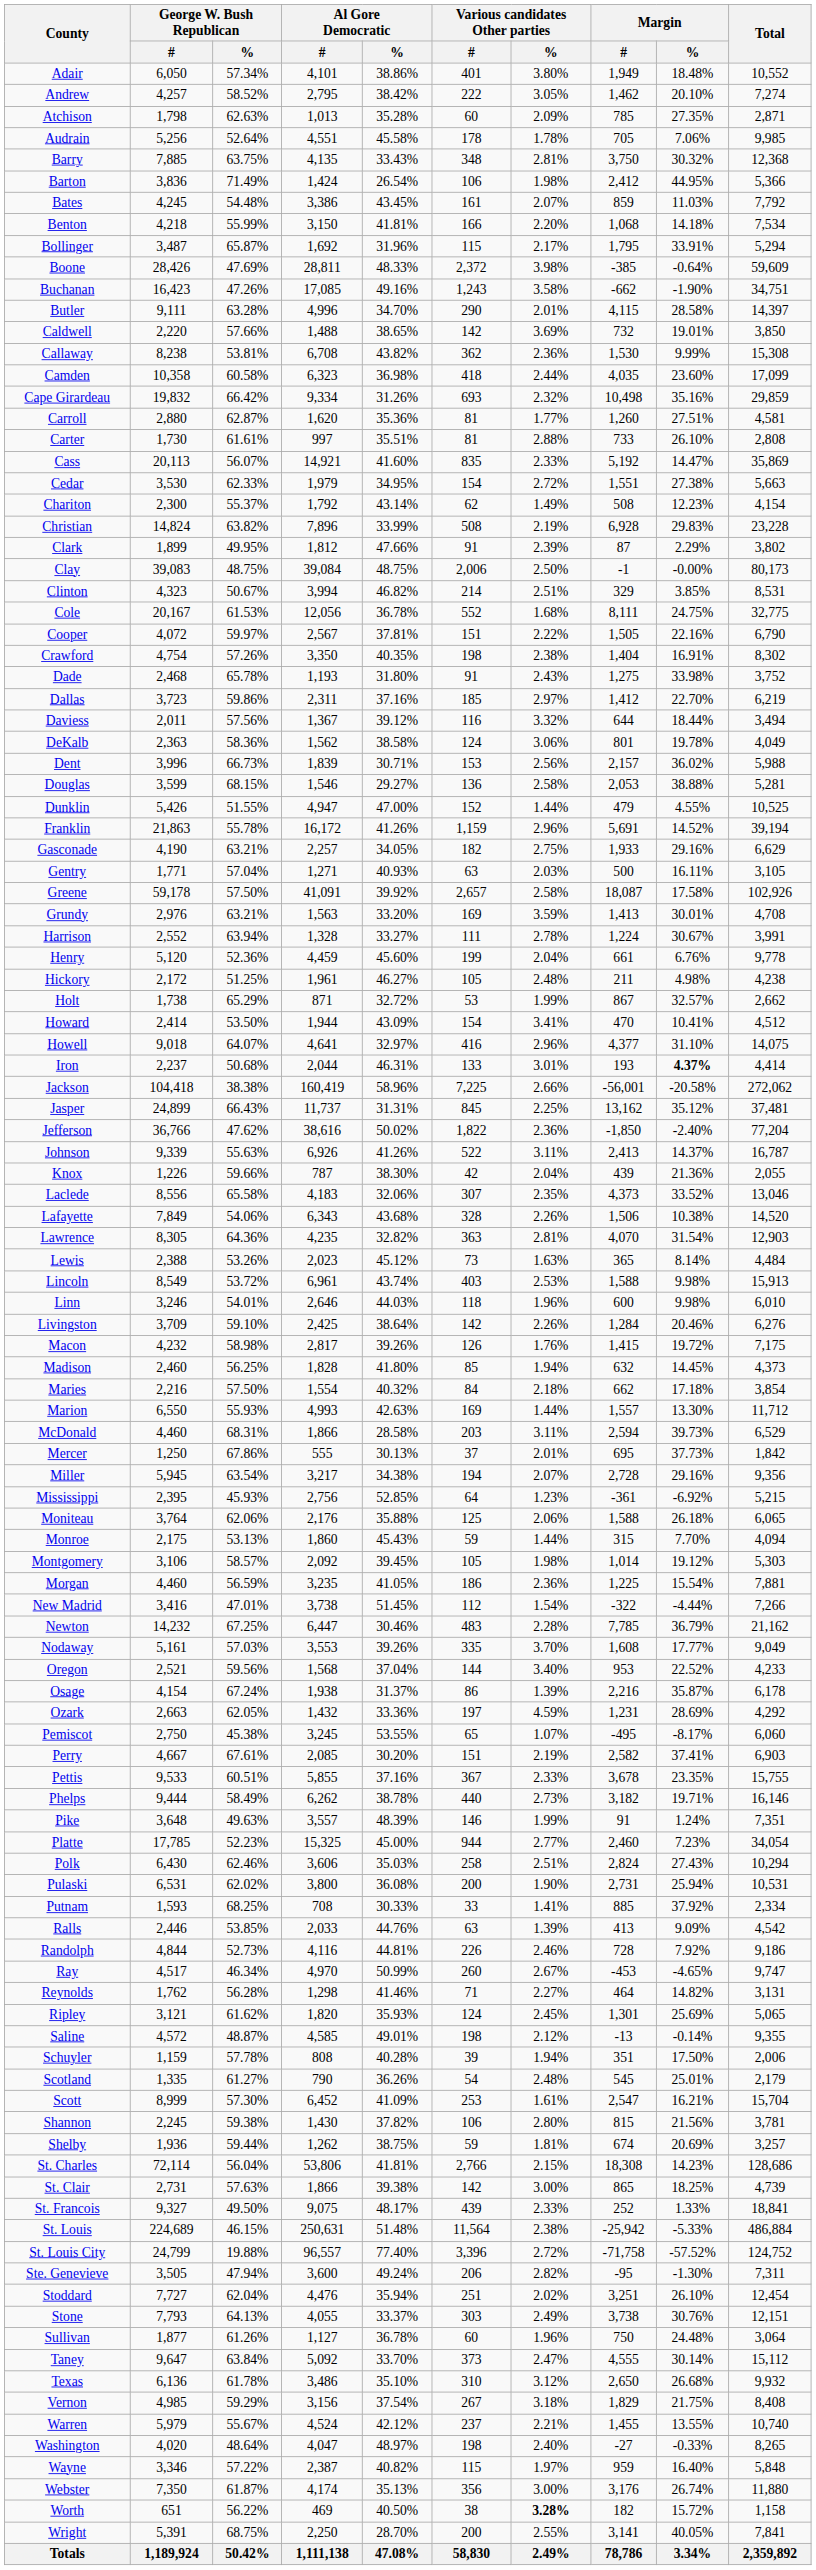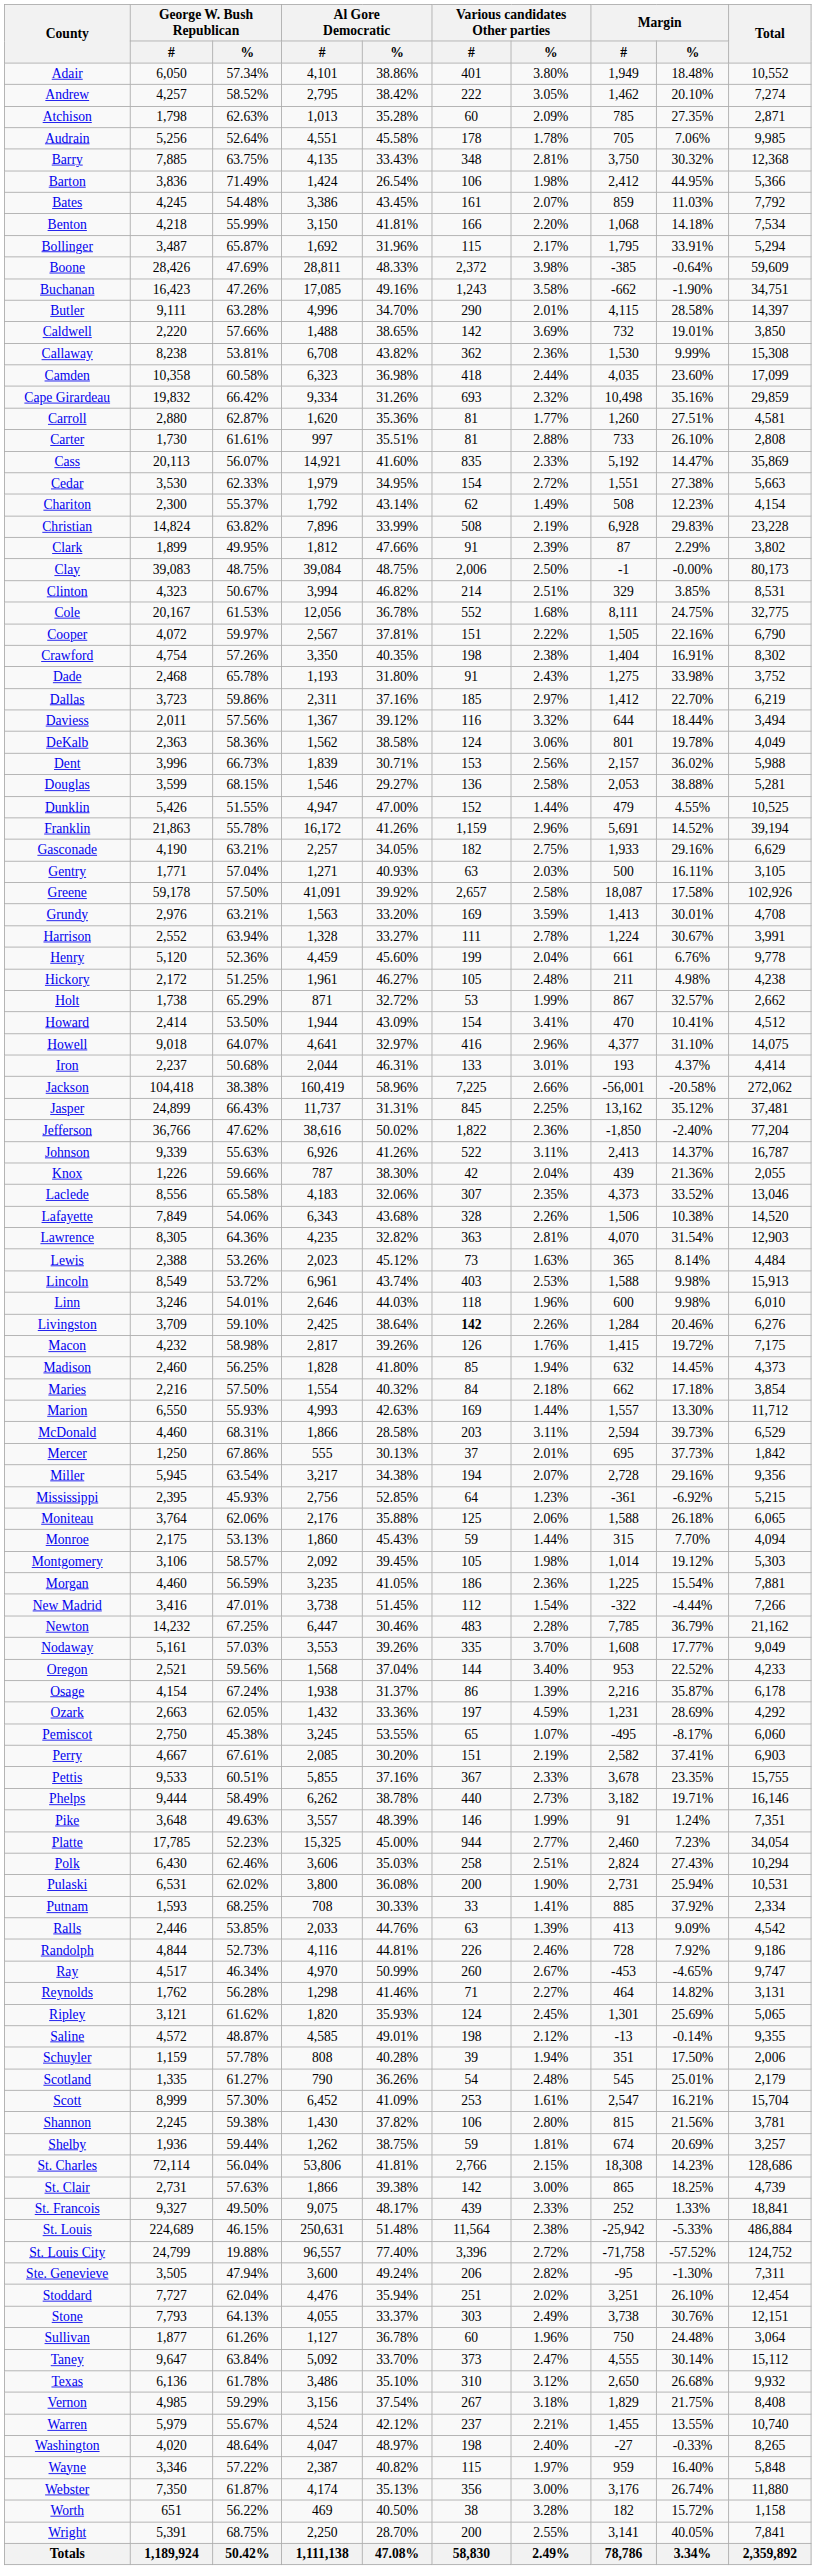(692, 1065) bold -> (692, 1065) normal
(471, 1324) normal -> (471, 1324) bold
(551, 2510) bold -> (551, 2510) normal
